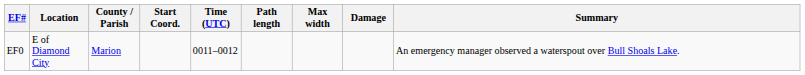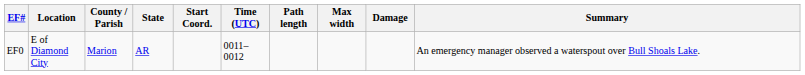+ column: (153, 18)
